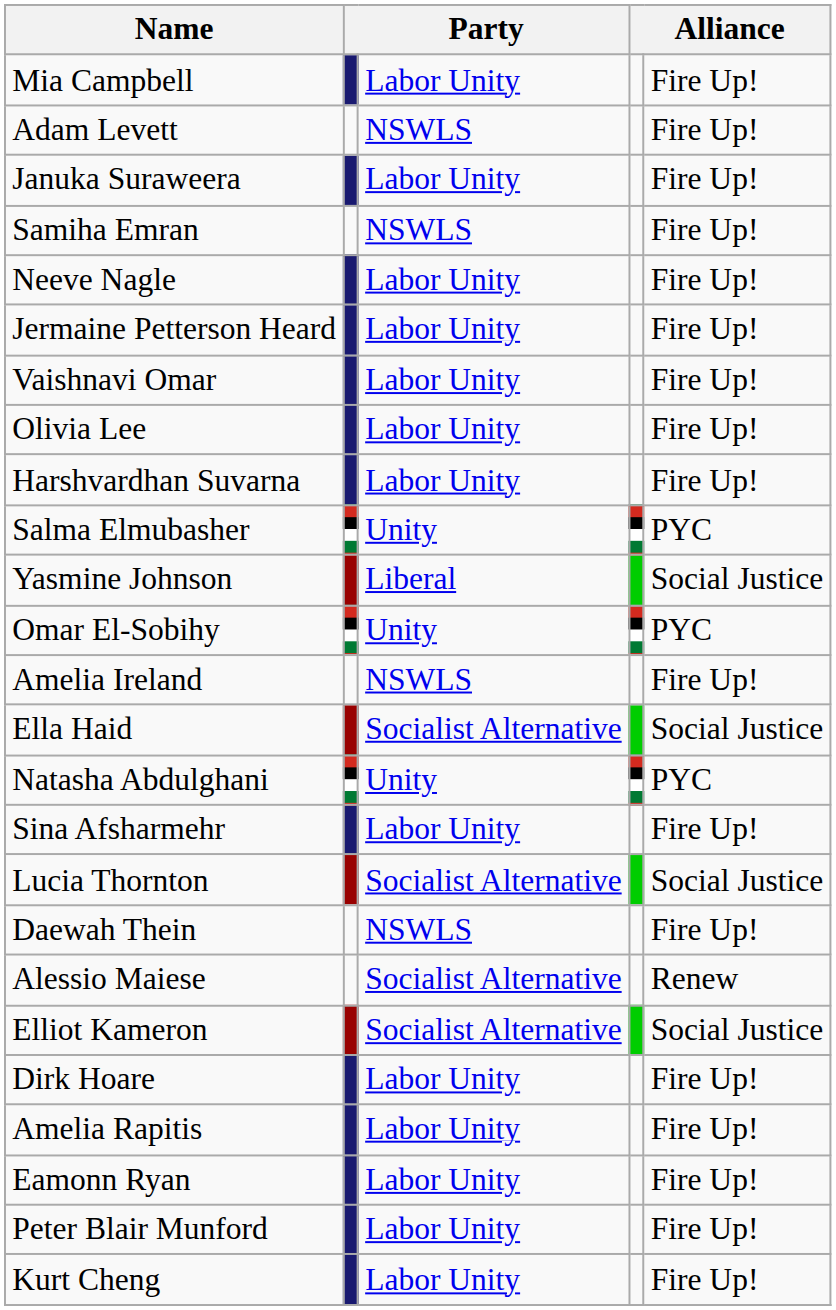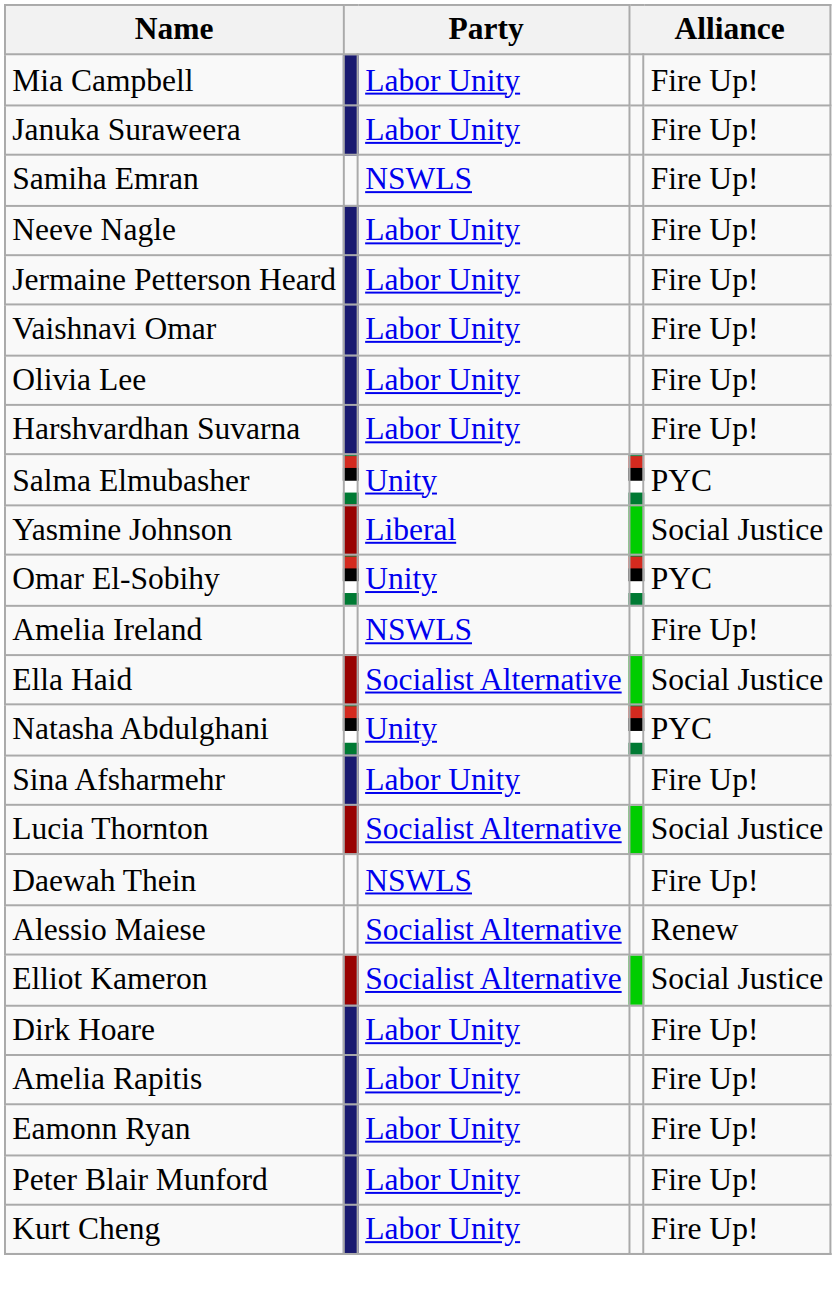- row: (95, 129)
